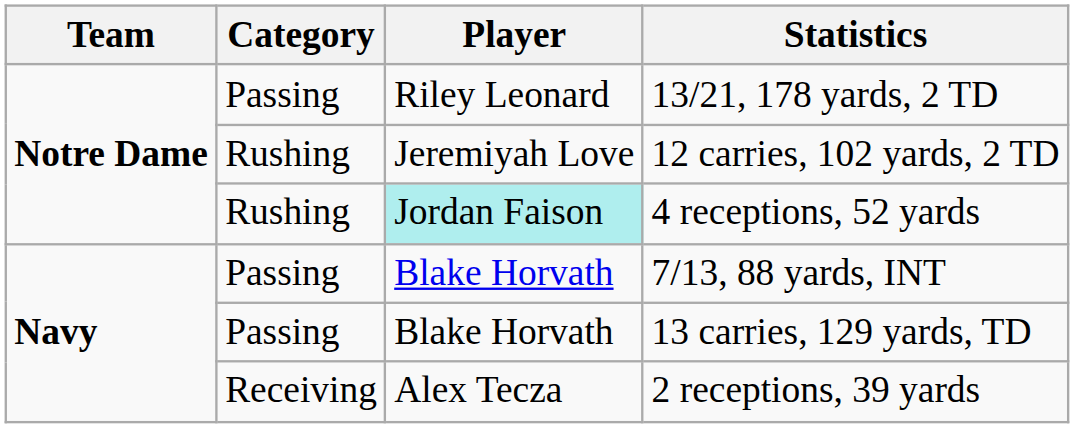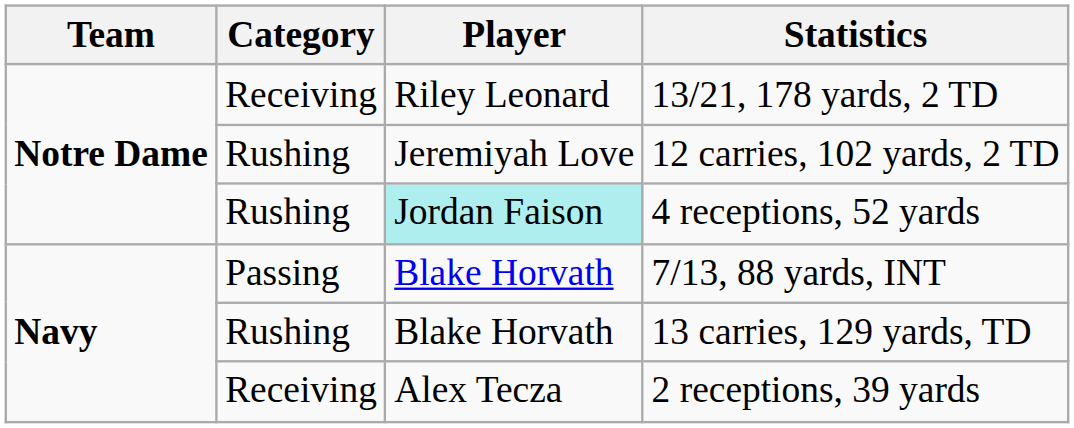(282, 94) Passing -> (301, 94) Receiving
(282, 331) Passing -> (288, 331) Rushing
